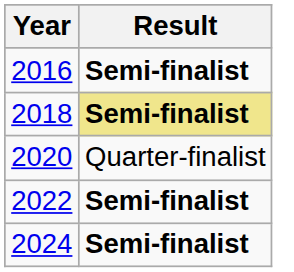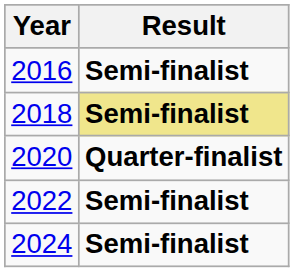(175, 157) normal -> (184, 157) bold
